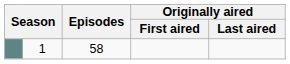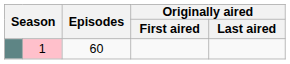(42, 49) no background -> (42, 49) pink background
(96, 49) 58 -> (96, 49) 60
